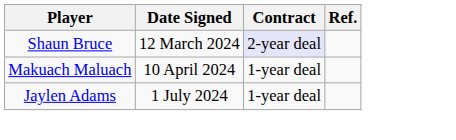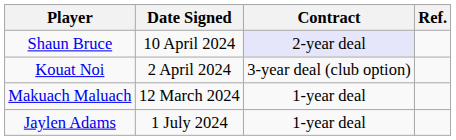(189, 43) 12 March 2024 -> (189, 43) 10 April 2024
+ row: (70, 69)
(189, 69) 10 April 2024 -> (189, 95) 12 March 2024
